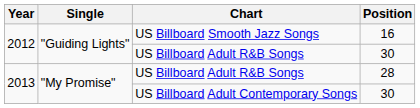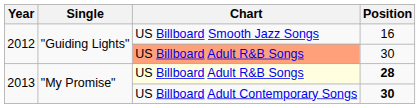(219, 53) no background -> (219, 53) lightsalmon background
(219, 73) no background -> (219, 73) lightyellow background
(388, 73) normal -> (388, 73) bold
(388, 93) normal -> (388, 93) bold
